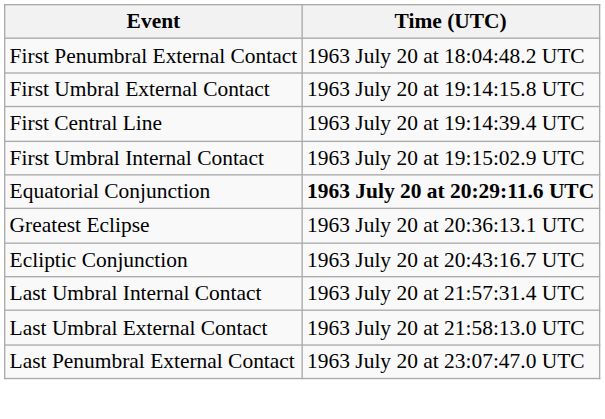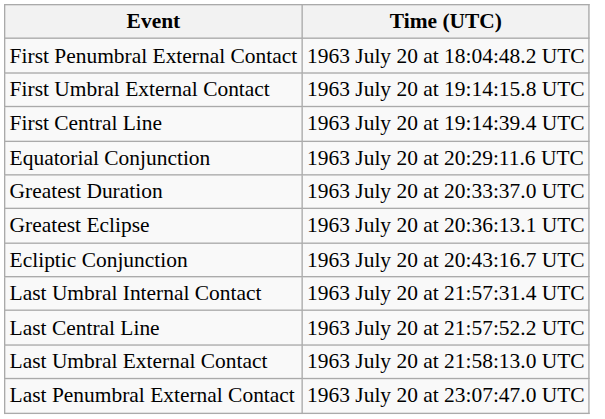- row: (137, 157)
(451, 191) bold -> (445, 157) normal
+ row: (86, 191)
+ row: (85, 327)
